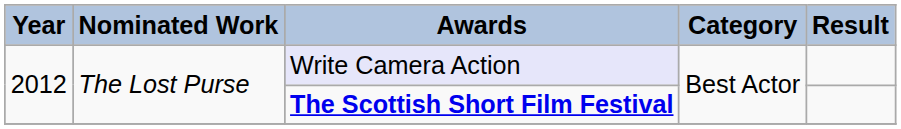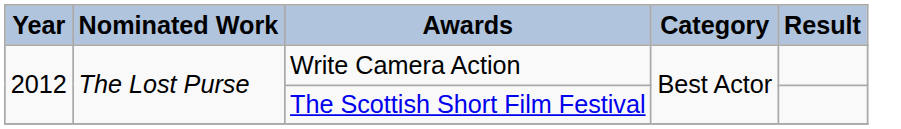(405, 65) lavender background -> (405, 65) no background
(482, 105) bold -> (468, 105) normal
